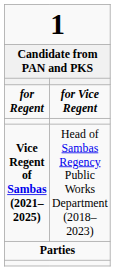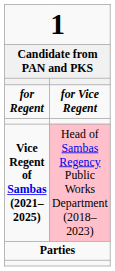(80, 182) no background -> (80, 182) pink background
